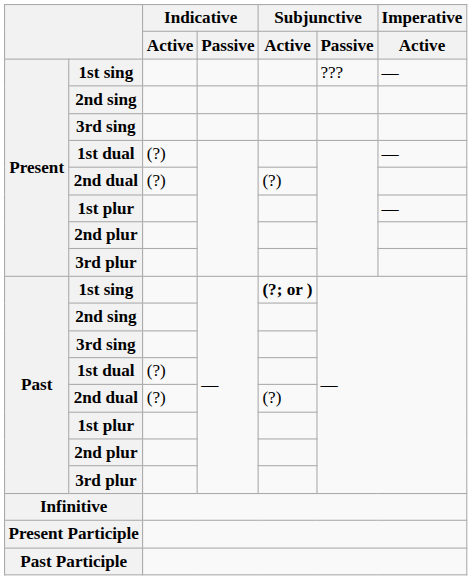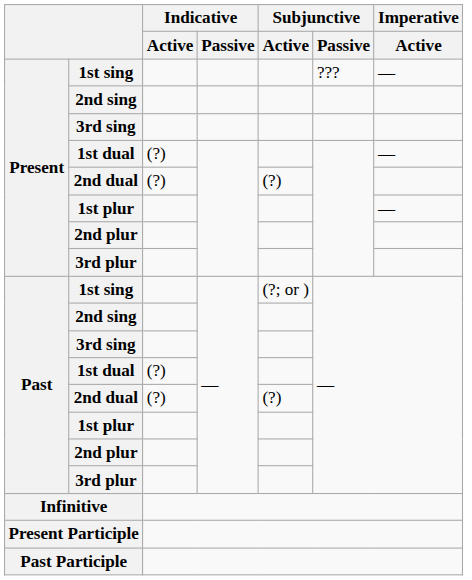(287, 289) bold -> (286, 289) normal
